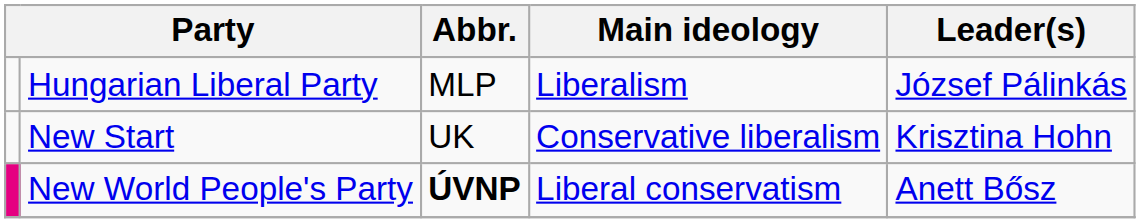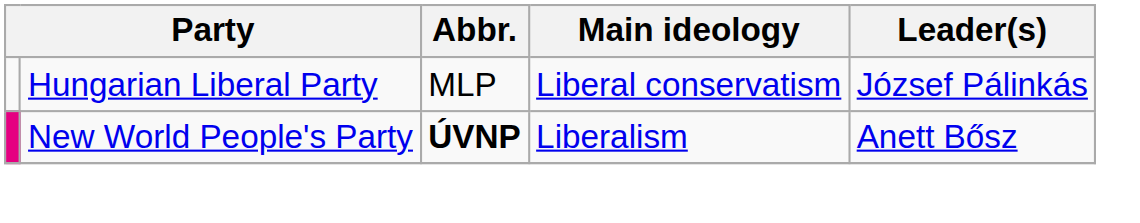(612, 83) Liberalism -> (689, 83) Liberal conservatism
- row: (101, 136)
(689, 189) Liberal conservatism -> (612, 136) Liberalism
